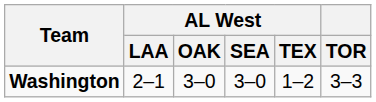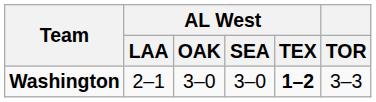(298, 82) normal -> (298, 82) bold
